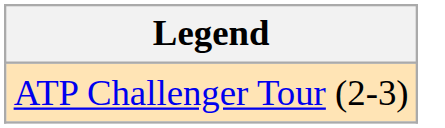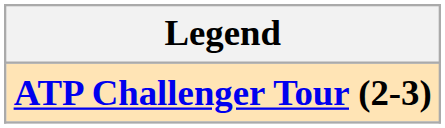(211, 92) normal -> (223, 92) bold
